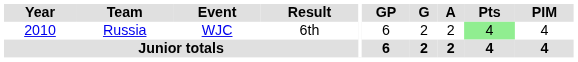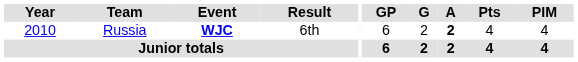(217, 30) normal -> (217, 30) bold
(451, 30) normal -> (451, 30) bold
(489, 30) lightgreen background -> (489, 30) no background
